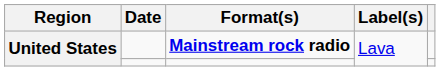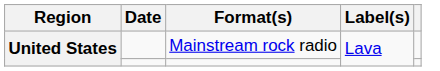(260, 44) bold -> (253, 44) normal
